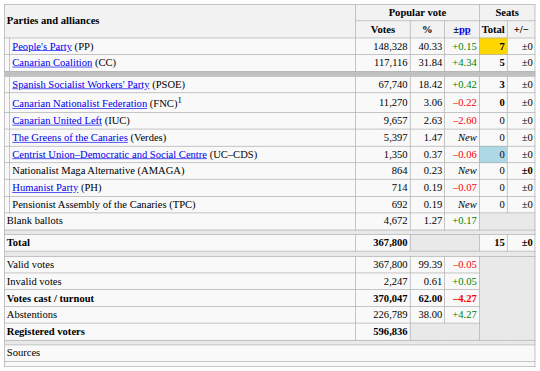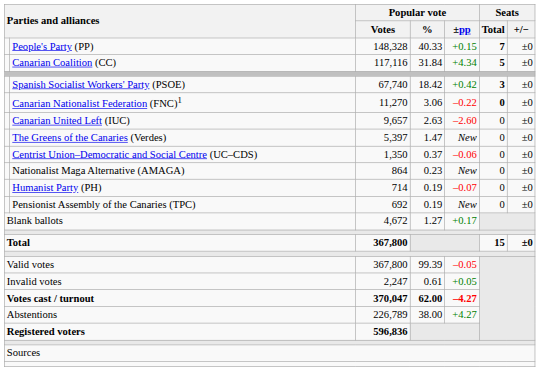(502, 46) gold background -> (502, 46) no background
(502, 154) lightblue background -> (502, 154) no background
(527, 171) bold -> (527, 171) normal
